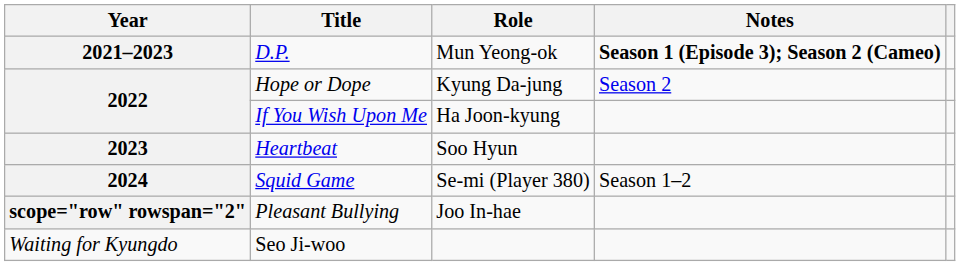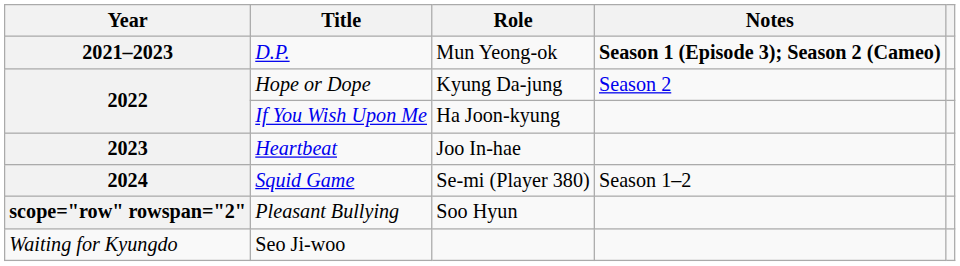(477, 148) Soo Hyun -> (479, 148) Joo In-hae
(479, 212) Joo In-hae -> (477, 212) Soo Hyun
